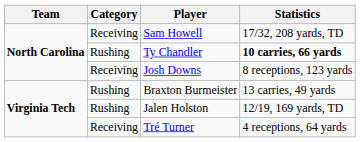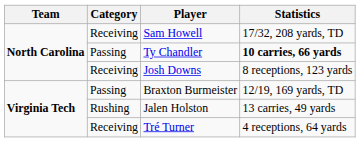(110, 52) Rushing -> (108, 52) Passing
(110, 89) Rushing -> (108, 89) Passing
(289, 89) 13 carries, 49 yards -> (293, 89) 12/19, 169 yards, TD
(293, 108) 12/19, 169 yards, TD -> (289, 108) 13 carries, 49 yards
